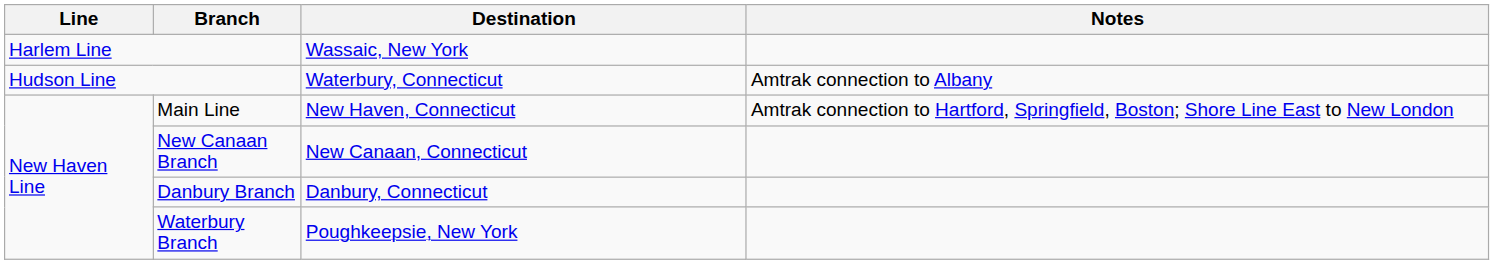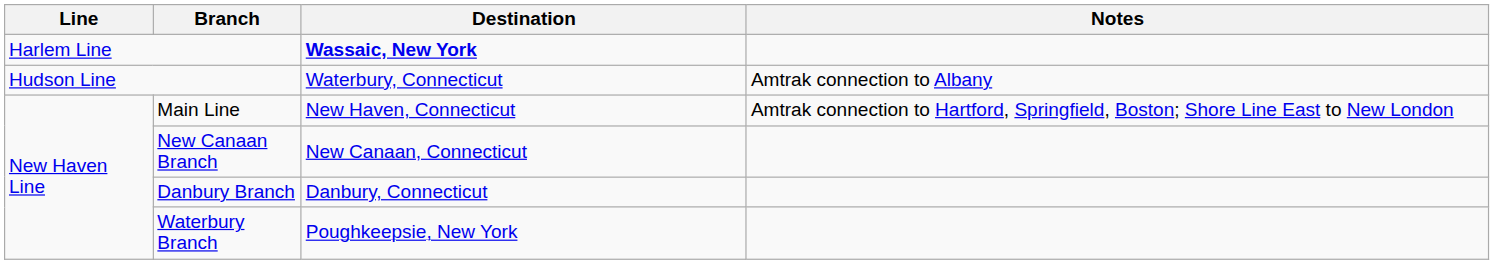(387, 49) normal -> (391, 49) bold
